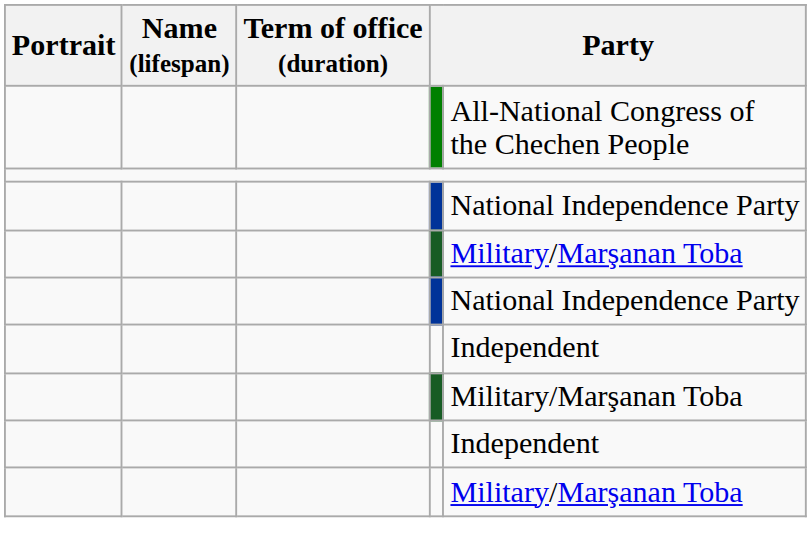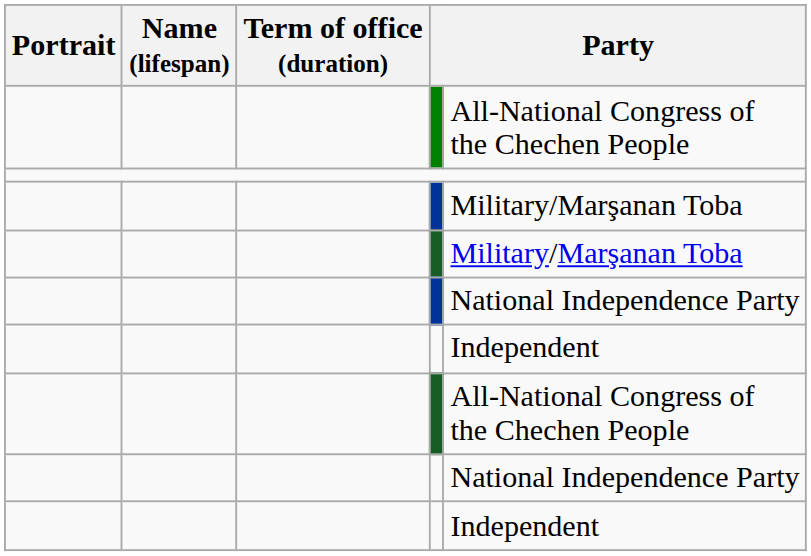(625, 205) National Independence Party -> (597, 205) Military/Marşanan Toba
(597, 396) Military/Marşanan Toba -> (602, 413) All-National Congress of the Chechen People
(525, 443) Independent -> (625, 477) National Independence Party
(597, 491) Military/Marşanan Toba -> (525, 525) Independent
